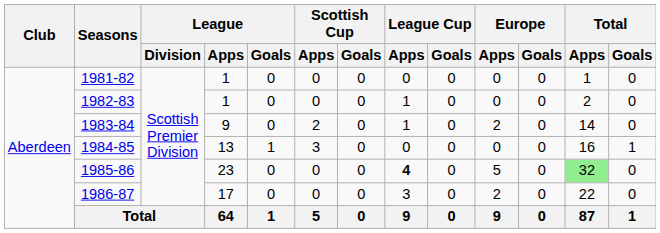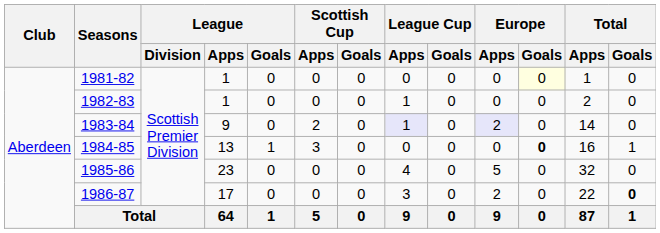(542, 78) no background -> (542, 78) lightyellow background
(406, 124) no background -> (406, 124) lavender background
(497, 124) no background -> (497, 124) lavender background
(542, 147) normal -> (542, 147) bold
(406, 170) bold -> (406, 170) normal
(587, 170) lightgreen background -> (587, 170) no background
(632, 194) normal -> (632, 194) bold
